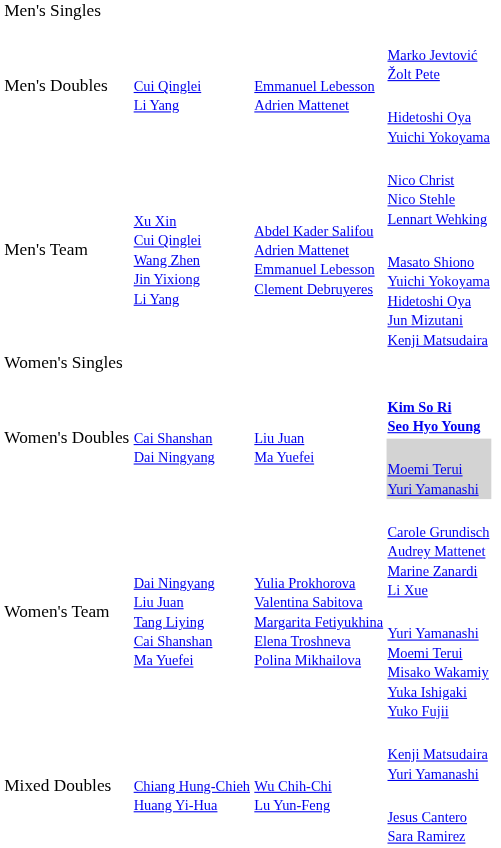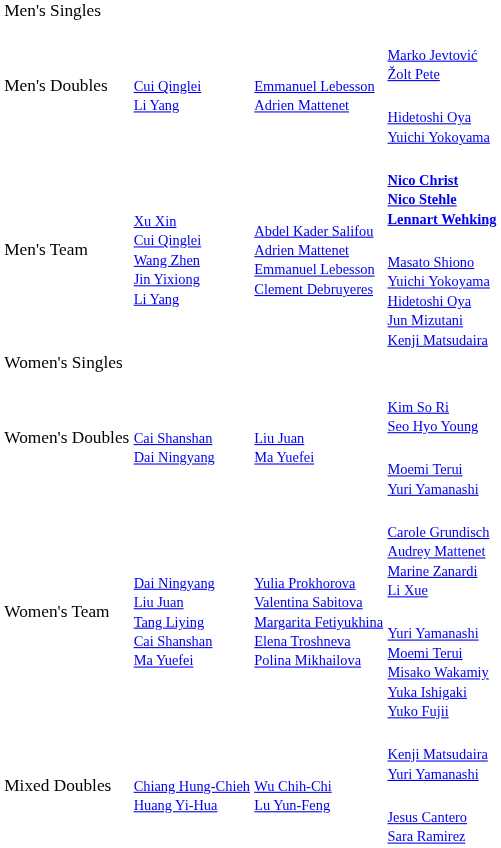(437, 199) normal -> (442, 198) bold
(434, 415) bold -> (433, 416) normal
(433, 479) lightgrey background -> (433, 479) no background
